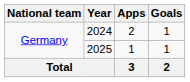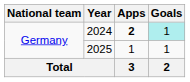(131, 31) normal -> (131, 31) bold
(167, 31) no background -> (167, 31) paleturquoise background
